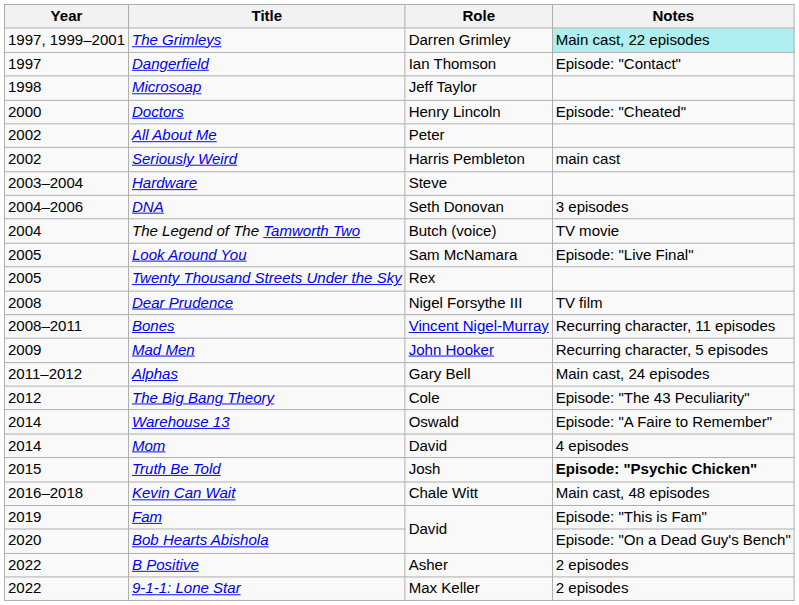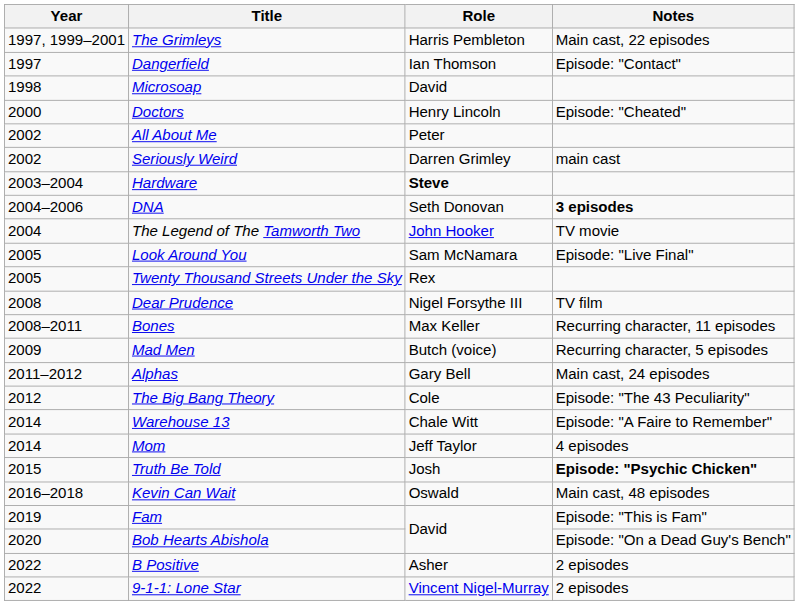(460, 40) Darren Grimley -> (467, 40) Harris Pembleton
(633, 40) paleturquoise background -> (633, 40) no background
(443, 87) Jeff Taylor -> (428, 87) David
(467, 159) Harris Pembleton -> (460, 159) Darren Grimley
(428, 183) normal -> (429, 183) bold
(592, 207) normal -> (595, 207) bold
(453, 231) Butch (voice) -> (451, 231) John Hooker
(479, 326) Vincent Nigel-Murray -> (444, 326) Max Keller
(451, 350) John Hooker -> (453, 350) Butch (voice)
(434, 421) Oswald -> (443, 421) Chale Witt
(428, 445) David -> (443, 445) Jeff Taylor
(443, 493) Chale Witt -> (434, 493) Oswald
(444, 588) Max Keller -> (479, 588) Vincent Nigel-Murray
